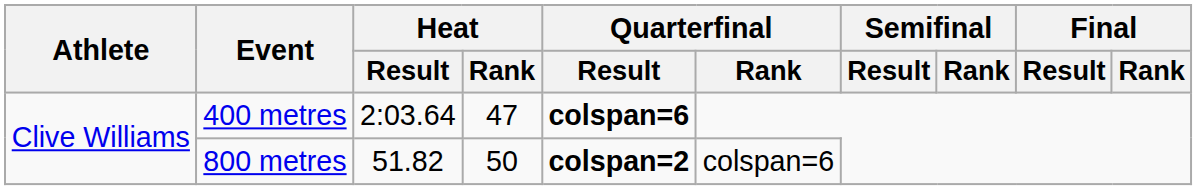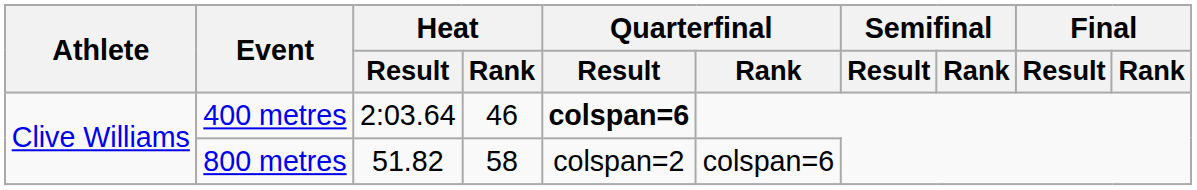(502, 116) 47 -> (502, 116) 46
(502, 161) 50 -> (502, 161) 58
(619, 161) bold -> (619, 161) normal
